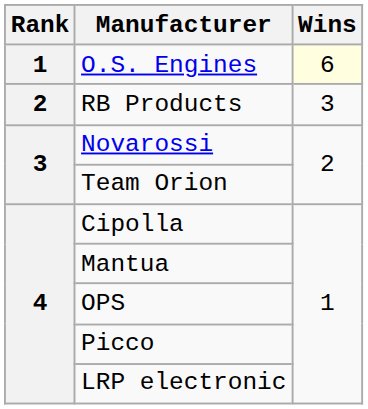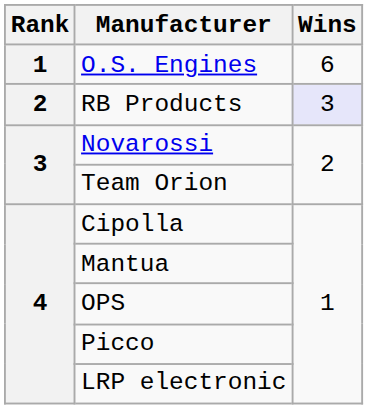(327, 65) lightyellow background -> (327, 65) no background
(327, 105) no background -> (327, 105) lavender background
